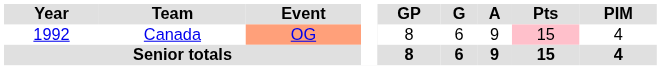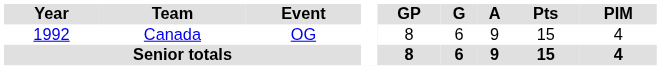(303, 34) lightsalmon background -> (303, 34) no background
(546, 34) pink background -> (546, 34) no background
